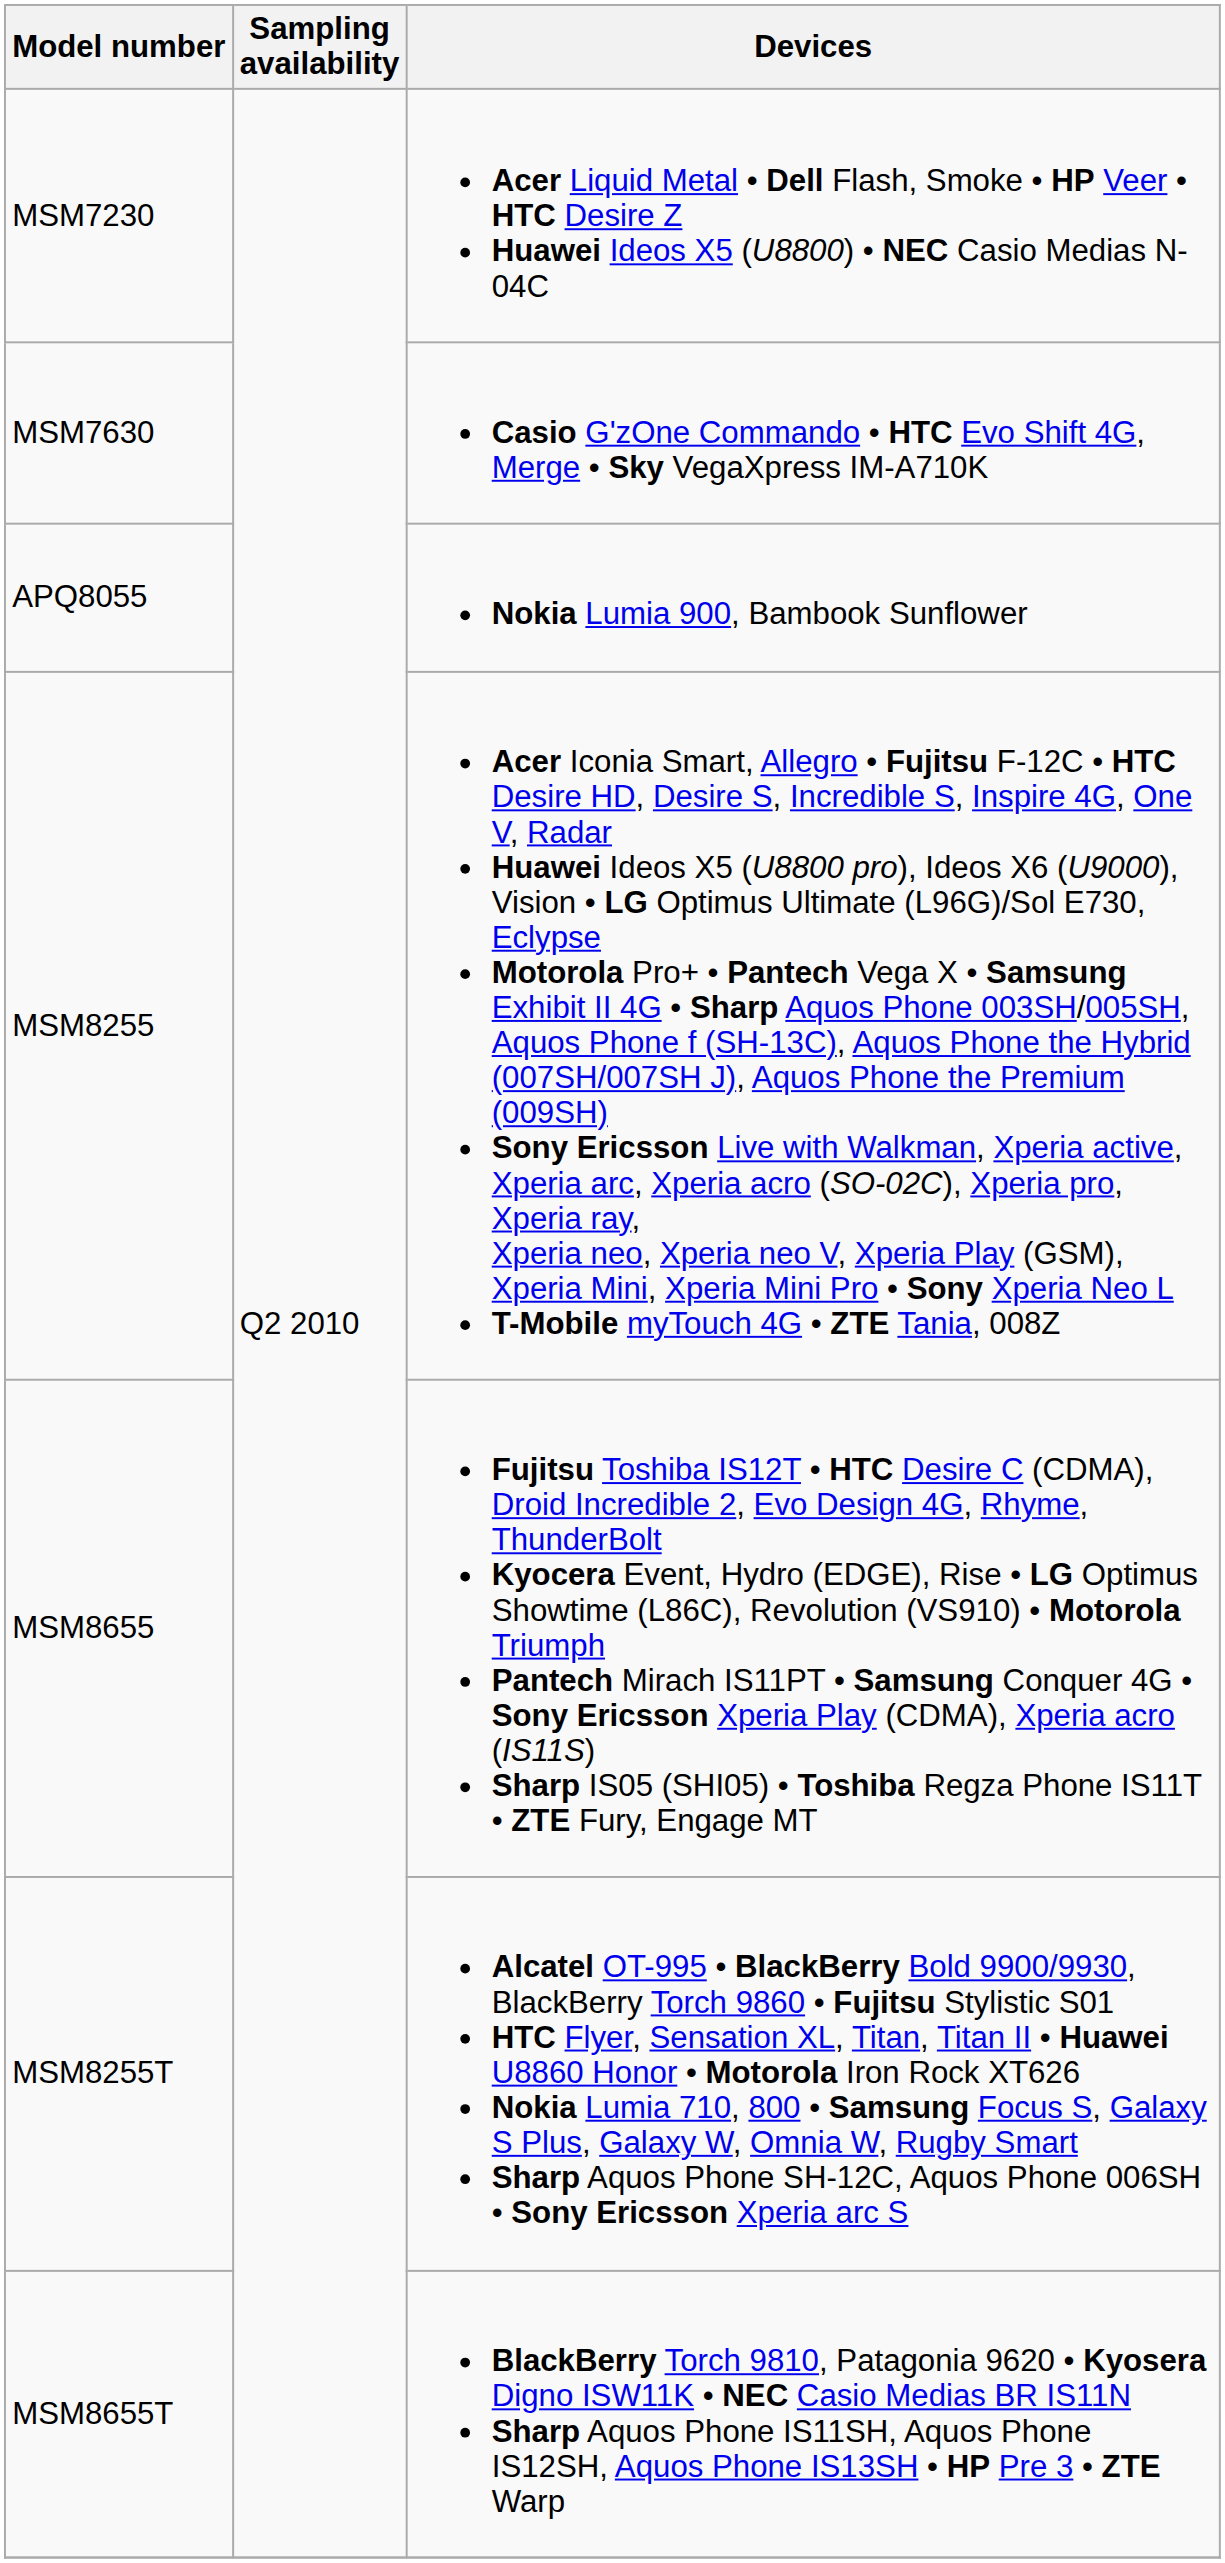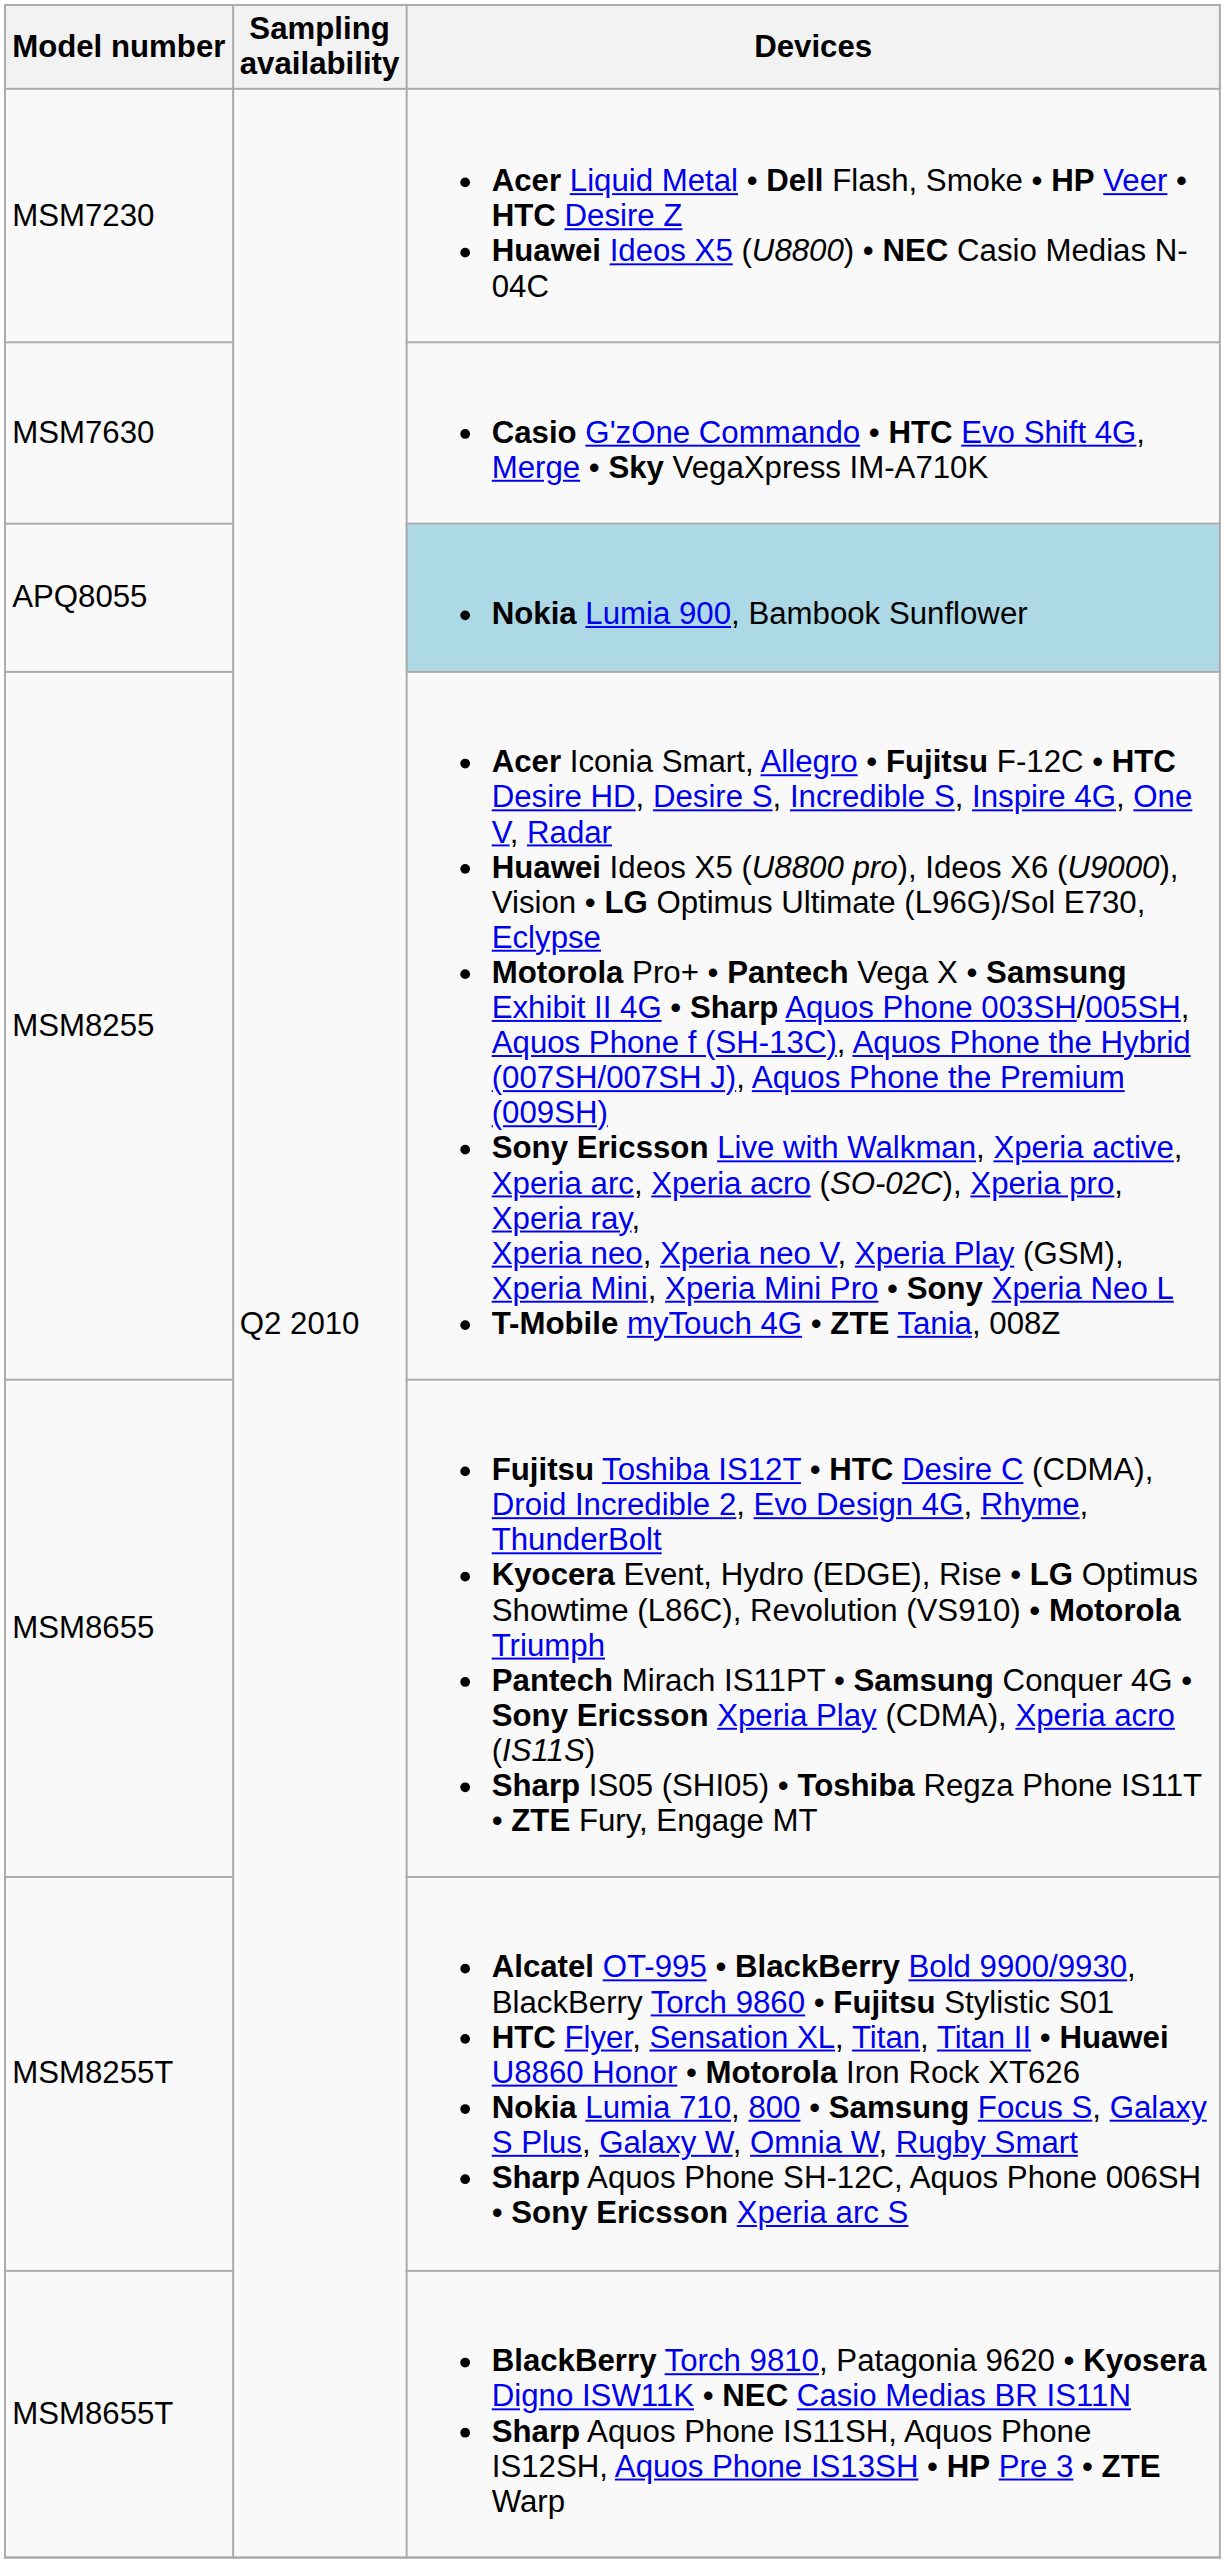(813, 615) no background -> (813, 615) lightblue background
